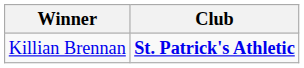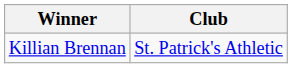(214, 47) bold -> (209, 47) normal
